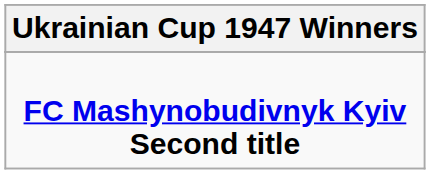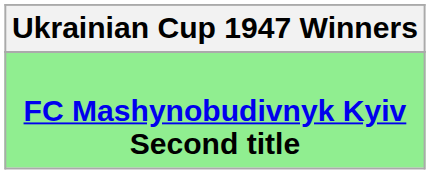(215, 126) no background -> (215, 126) lightgreen background
